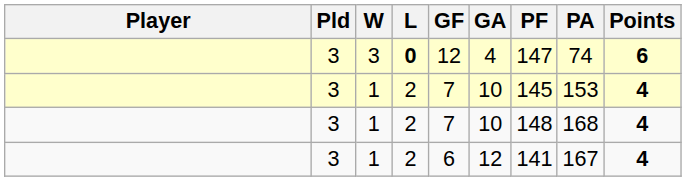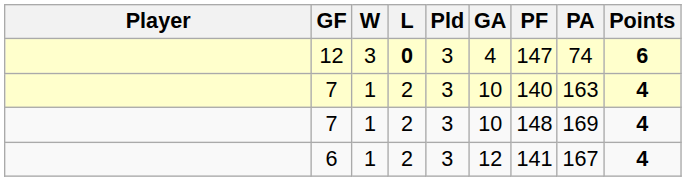columns swapped: (333, 21) <-> (449, 21)
(534, 90) 145 -> (534, 90) 140
(580, 90) 153 -> (580, 90) 163
(580, 124) 168 -> (580, 124) 169
